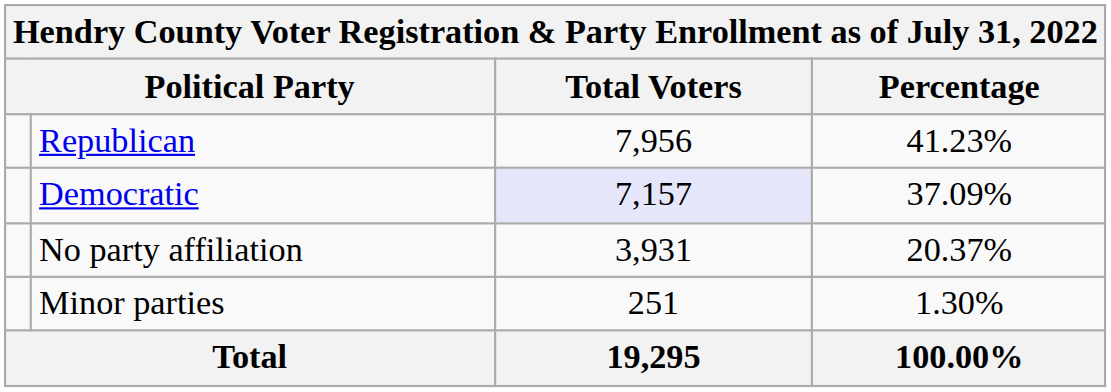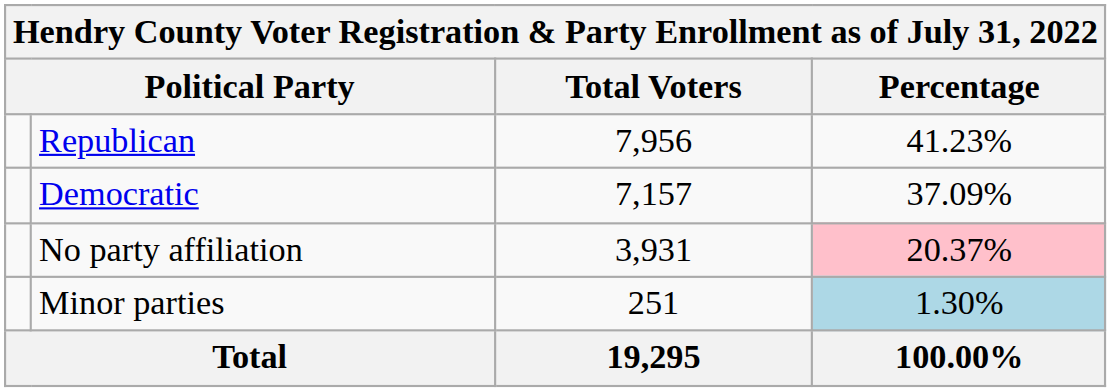(653, 194) lavender background -> (653, 194) no background
(959, 248) no background -> (959, 248) pink background
(959, 303) no background -> (959, 303) lightblue background
